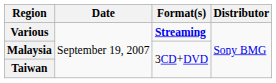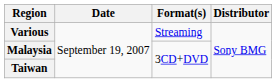(180, 31) bold -> (179, 31) normal
